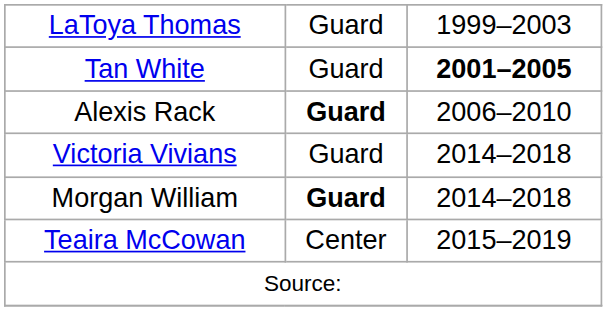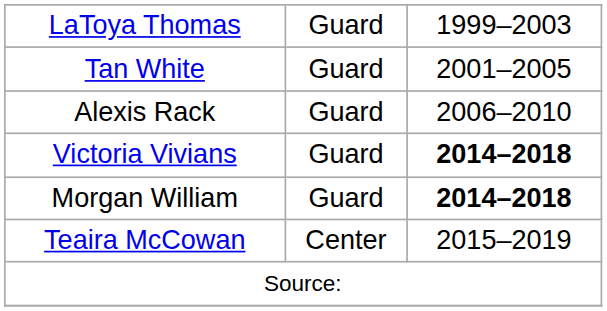(504, 68) bold -> (504, 68) normal
(346, 111) bold -> (346, 111) normal
(504, 154) normal -> (504, 154) bold
(346, 197) bold -> (346, 197) normal
(504, 197) normal -> (504, 197) bold
